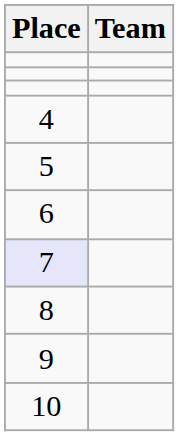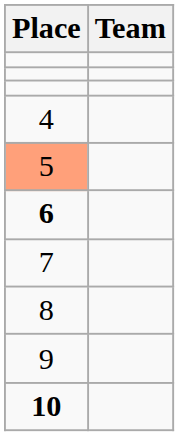(46, 166) no background -> (46, 166) lightsalmon background
(46, 214) normal -> (46, 214) bold
(46, 262) lavender background -> (46, 262) no background
(46, 406) normal -> (46, 406) bold
